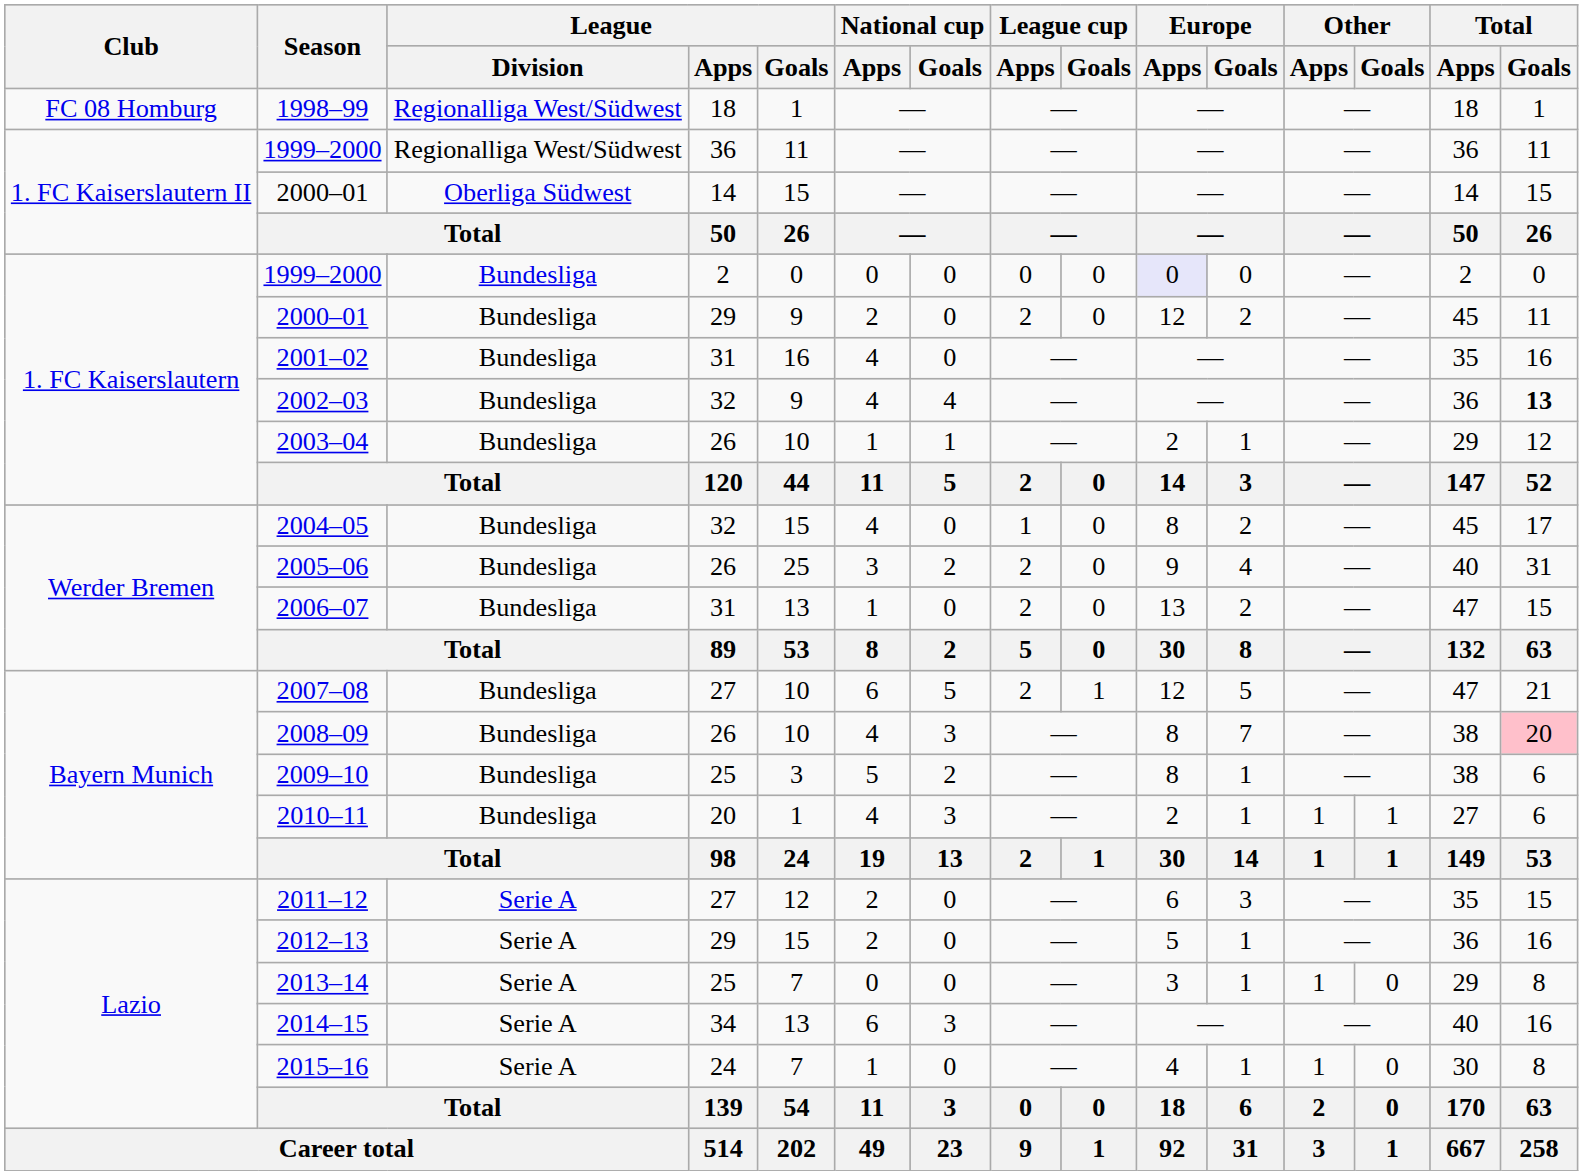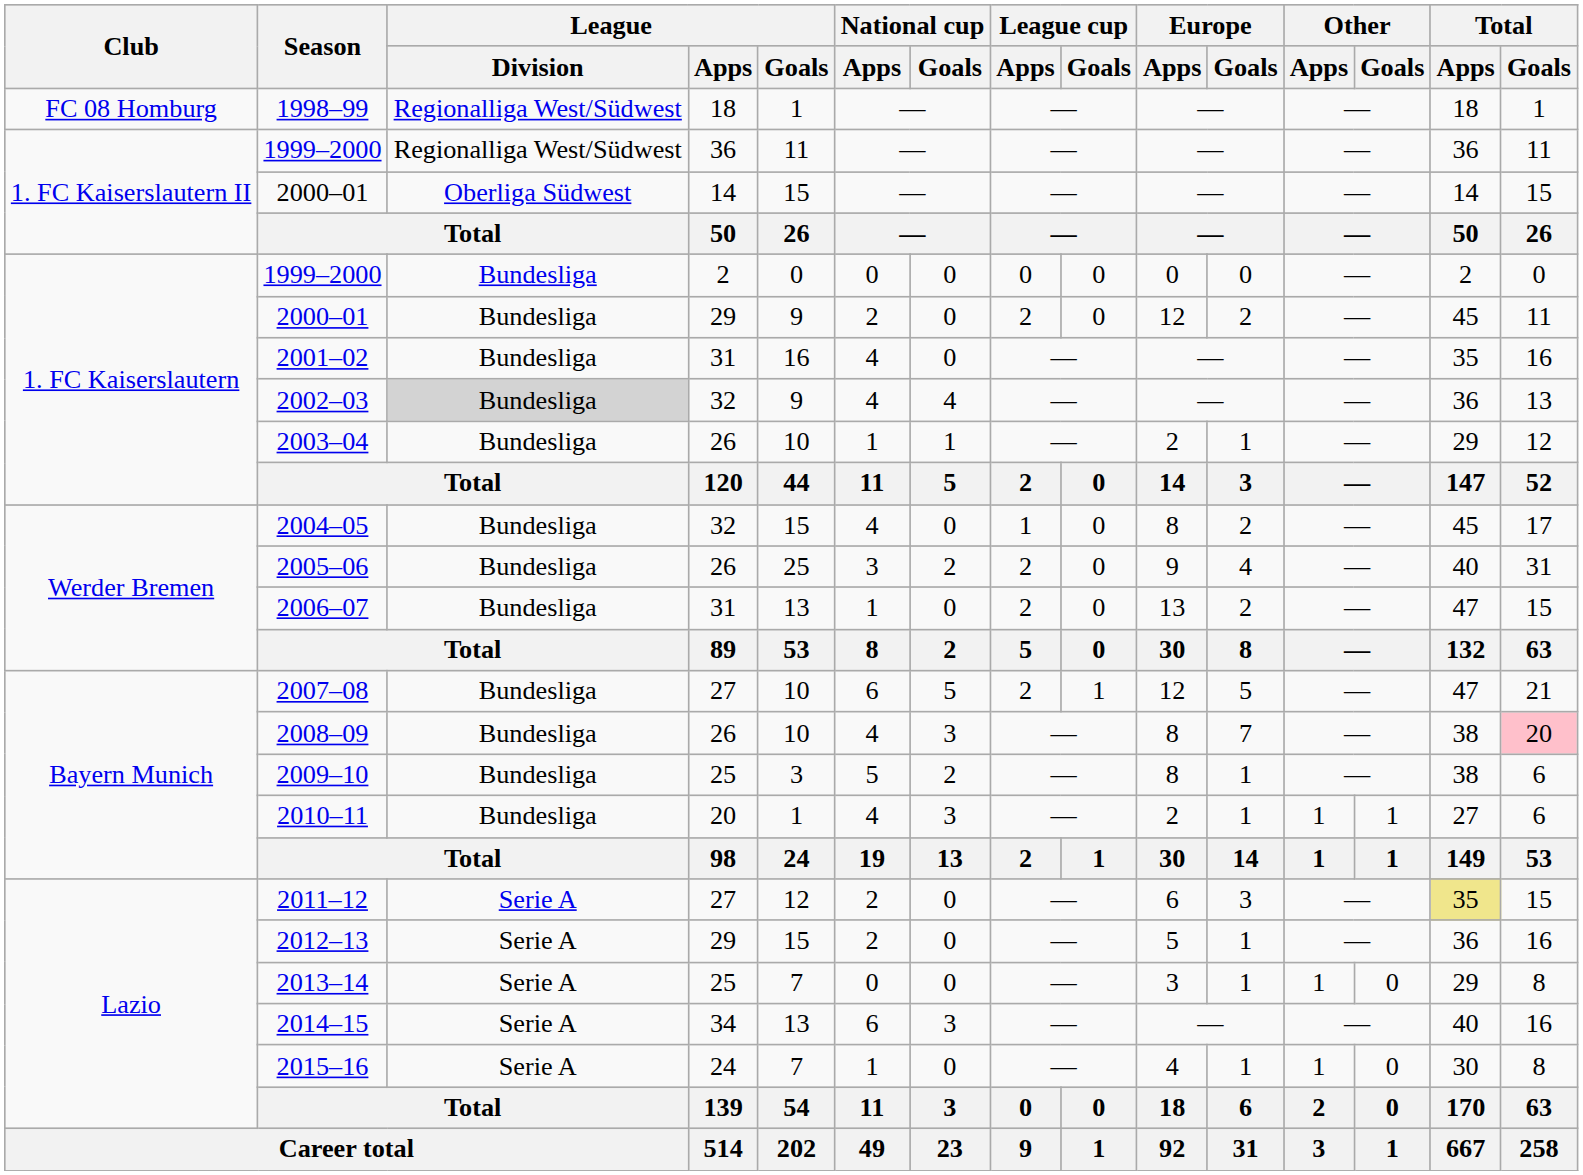(1172, 274) lavender background -> (1172, 274) no background
(538, 399) no background -> (538, 399) lightgrey background
(1539, 399) bold -> (1539, 399) normal
(1466, 899) no background -> (1466, 899) khaki background
